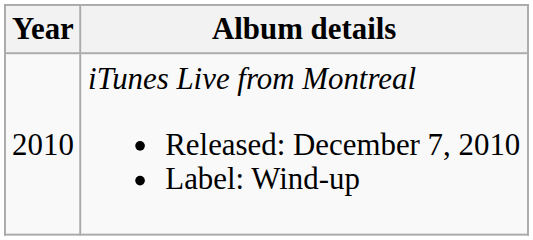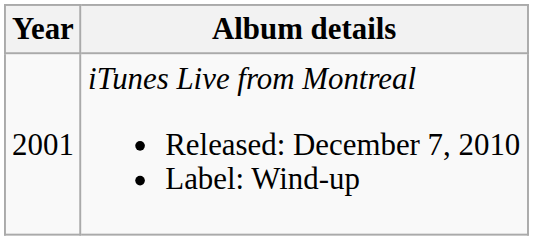(43, 143) 2010 -> (43, 143) 2001
